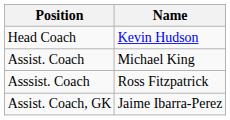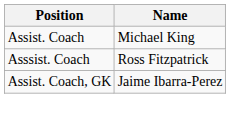- row: (42, 37)
